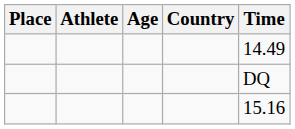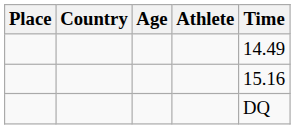columns swapped: (89, 19) <-> (201, 19)
(257, 78) DQ -> (264, 78) 15.16
(264, 108) 15.16 -> (257, 108) DQ
